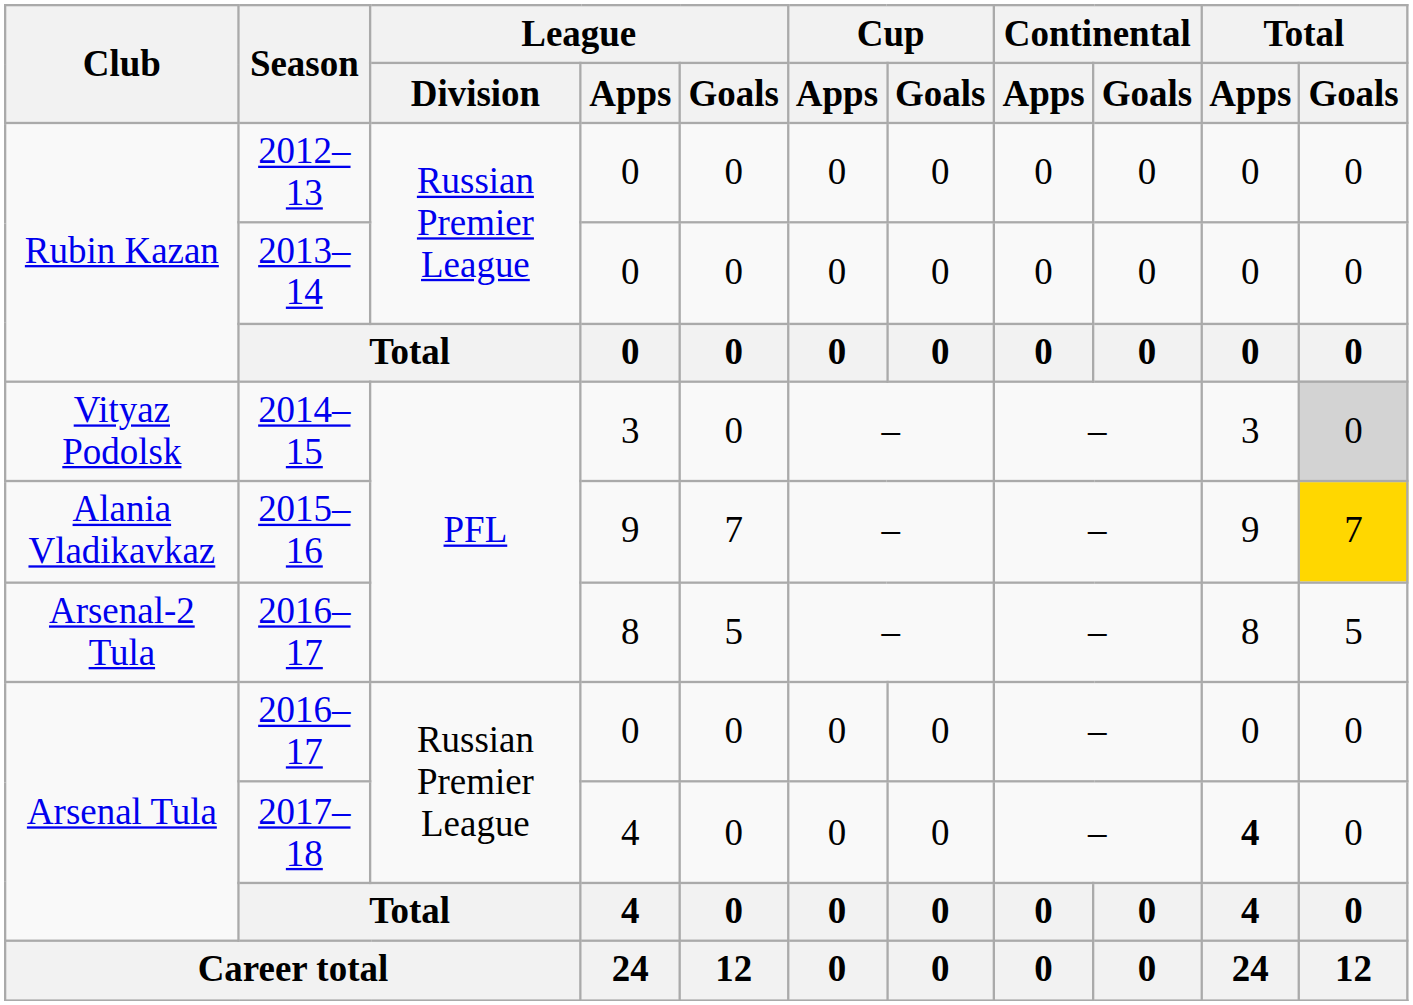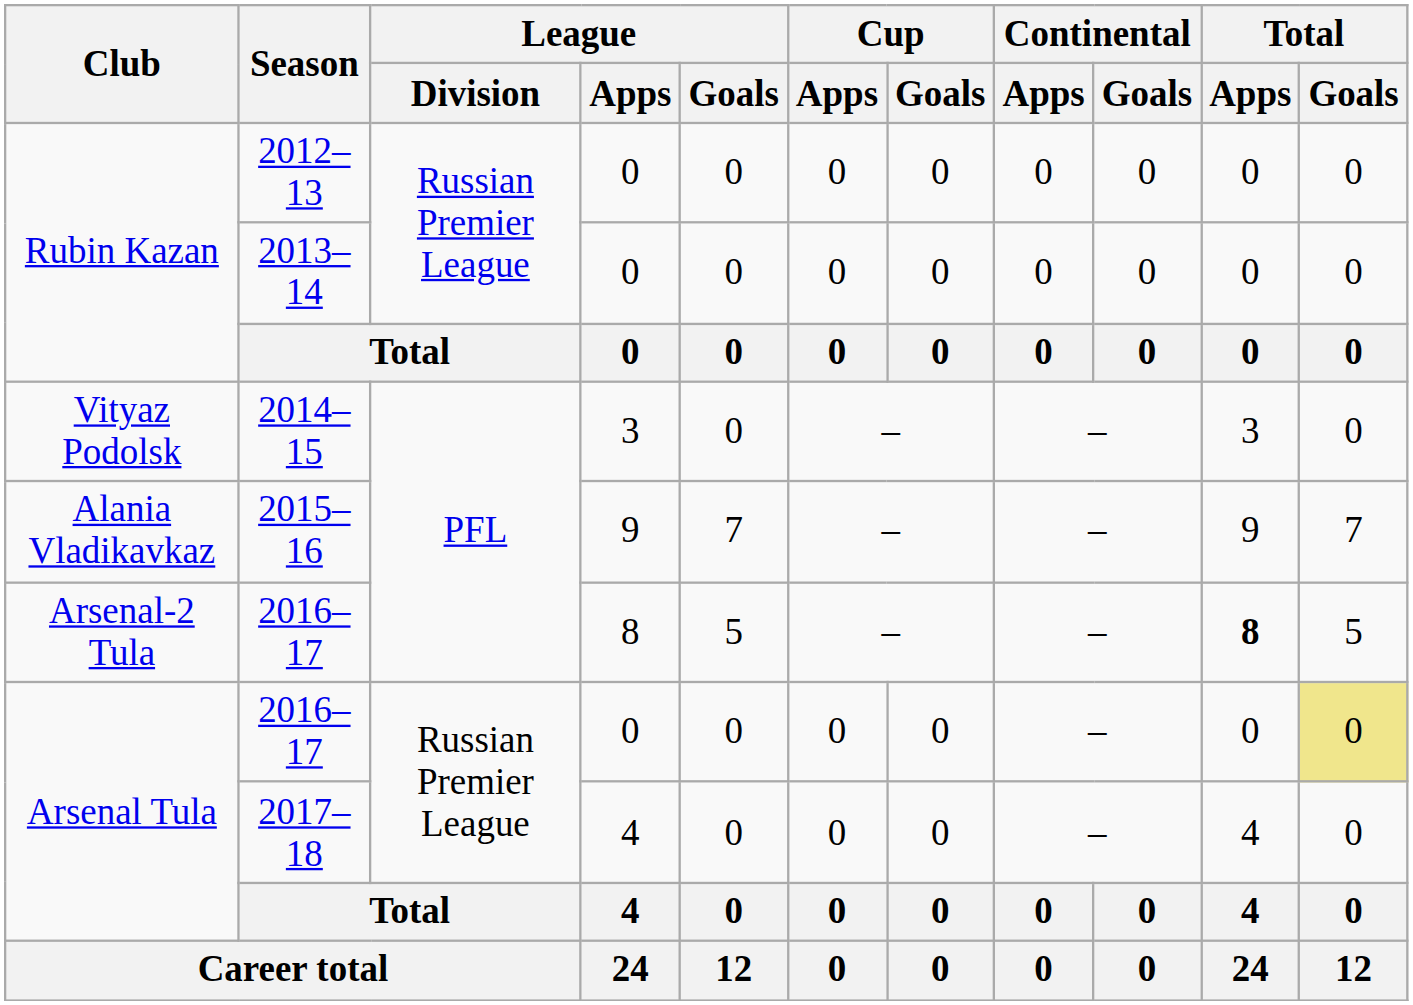(1354, 430) lightgrey background -> (1354, 430) no background
(1354, 531) gold background -> (1354, 531) no background
(1250, 631) normal -> (1250, 631) bold
(1354, 731) no background -> (1354, 731) khaki background
(1250, 831) bold -> (1250, 831) normal
